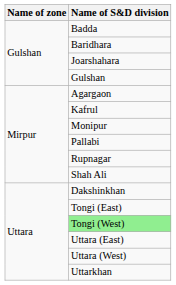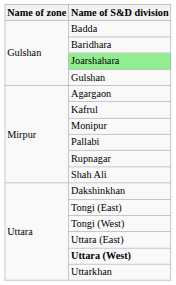(95, 61) no background -> (95, 61) lightgreen background
(98, 223) lightgreen background -> (98, 223) no background
(99, 256) normal -> (101, 256) bold
